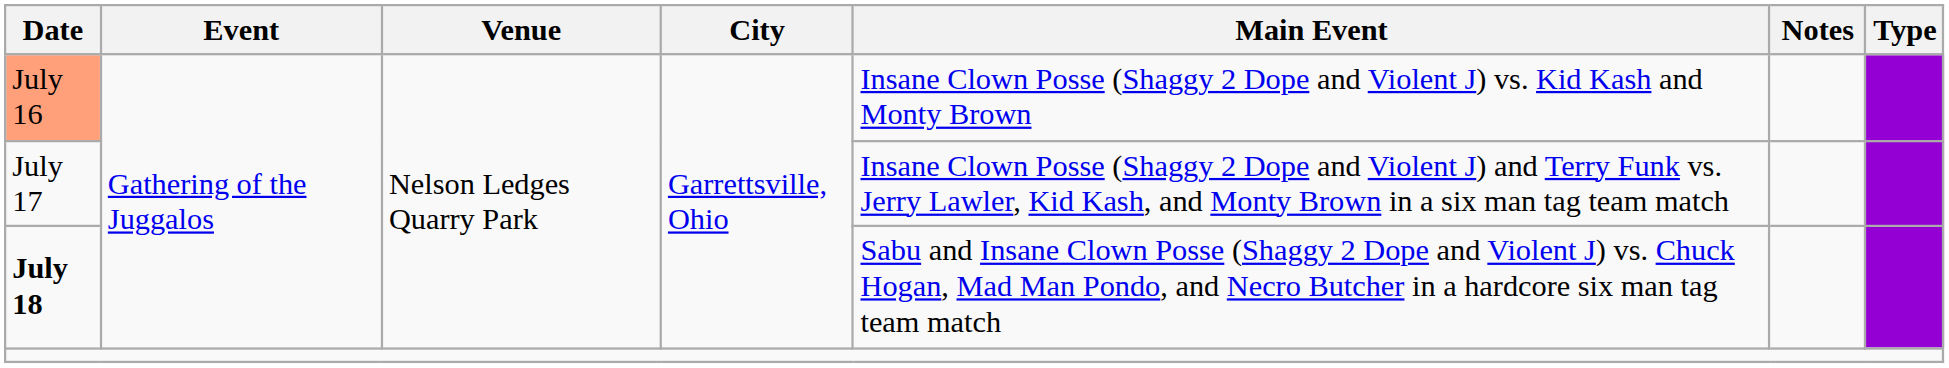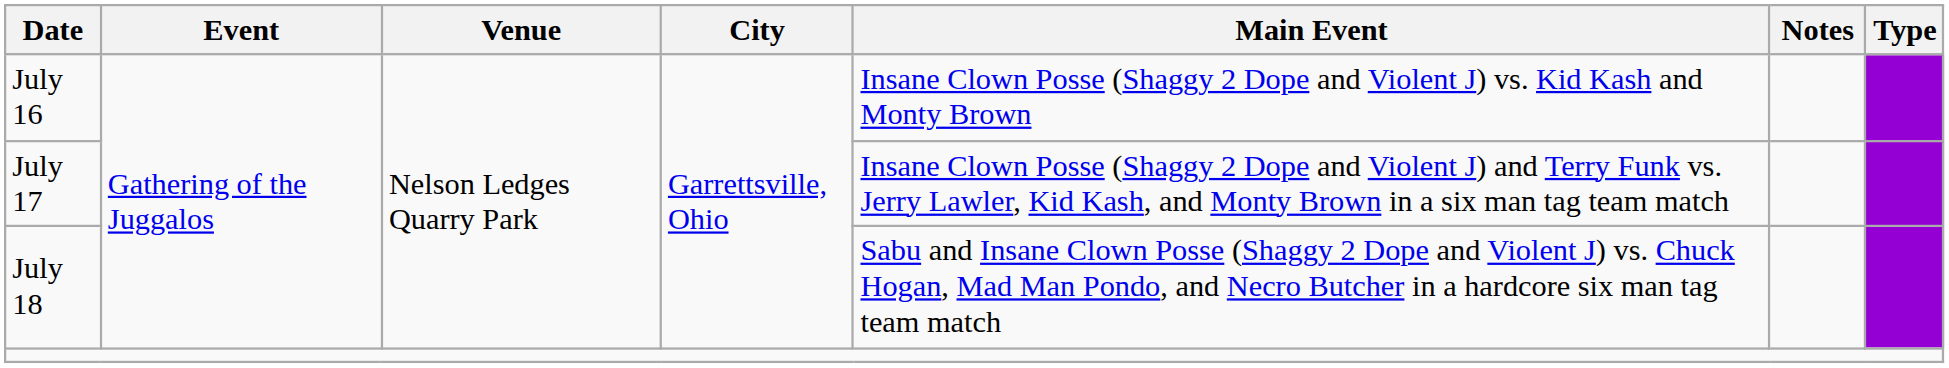(38, 96) lightsalmon background -> (38, 96) no background
(40, 286) bold -> (38, 286) normal
